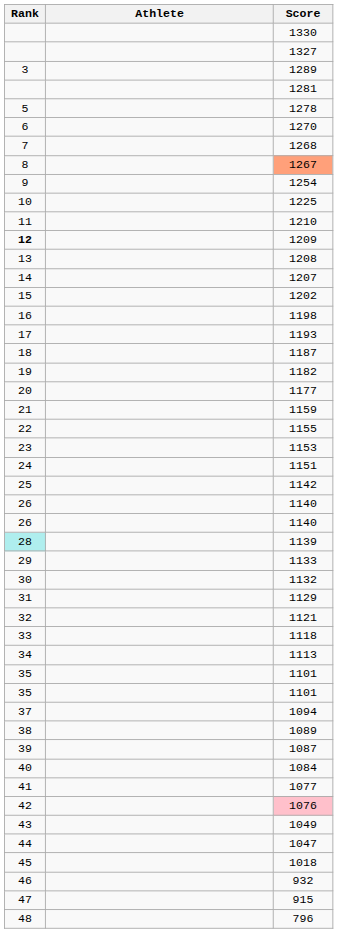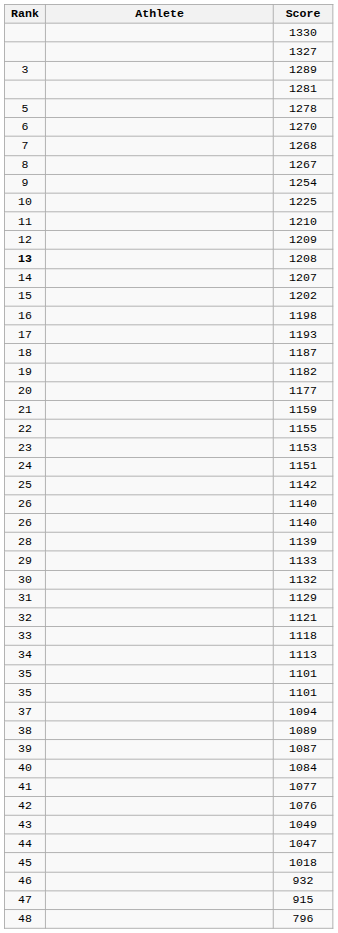(303, 165) lightsalmon background -> (303, 165) no background
(25, 240) bold -> (25, 240) normal
(25, 259) normal -> (25, 259) bold
(25, 542) paleturquoise background -> (25, 542) no background
(303, 806) pink background -> (303, 806) no background
